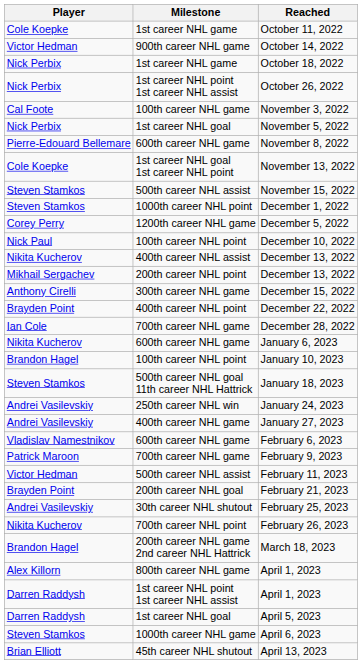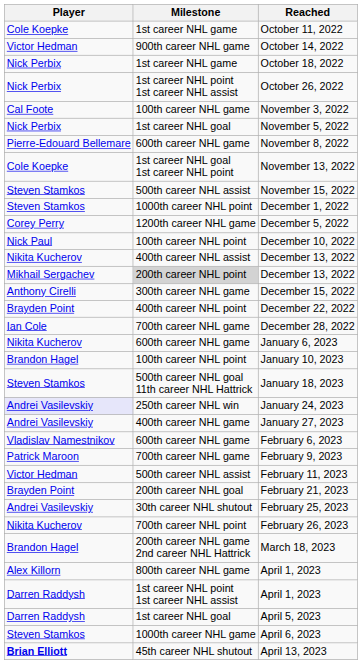(191, 275) no background -> (191, 275) lightgrey background
(50, 406) no background -> (50, 406) lavender background
(34, 651) normal -> (37, 651) bold
